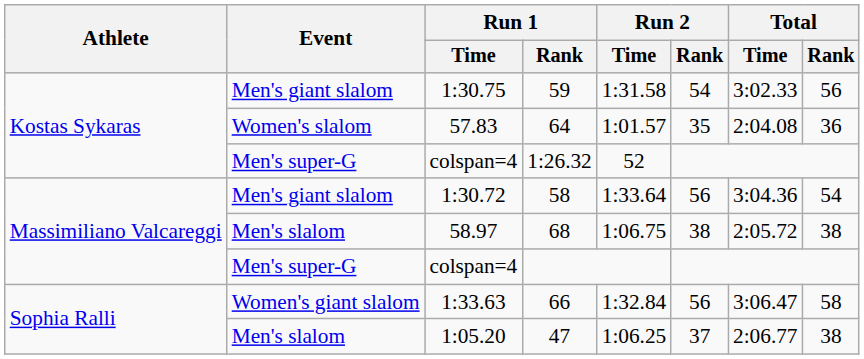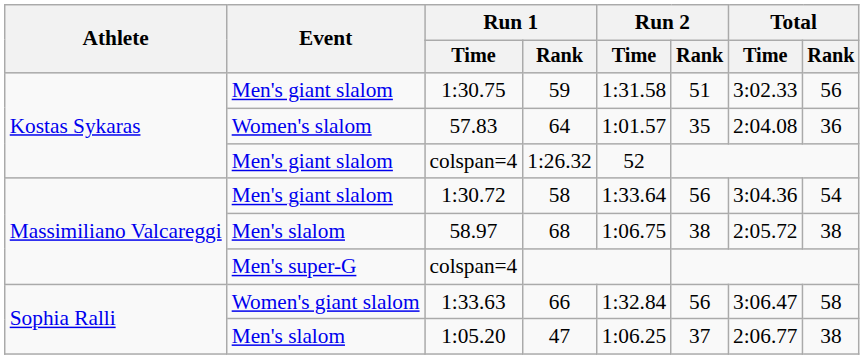(700, 90) 54 -> (700, 90) 51
(294, 161) Men's super-G -> (312, 161) Men's giant slalom
